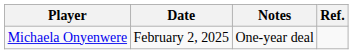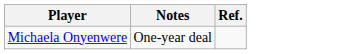- column: (181, 15)
